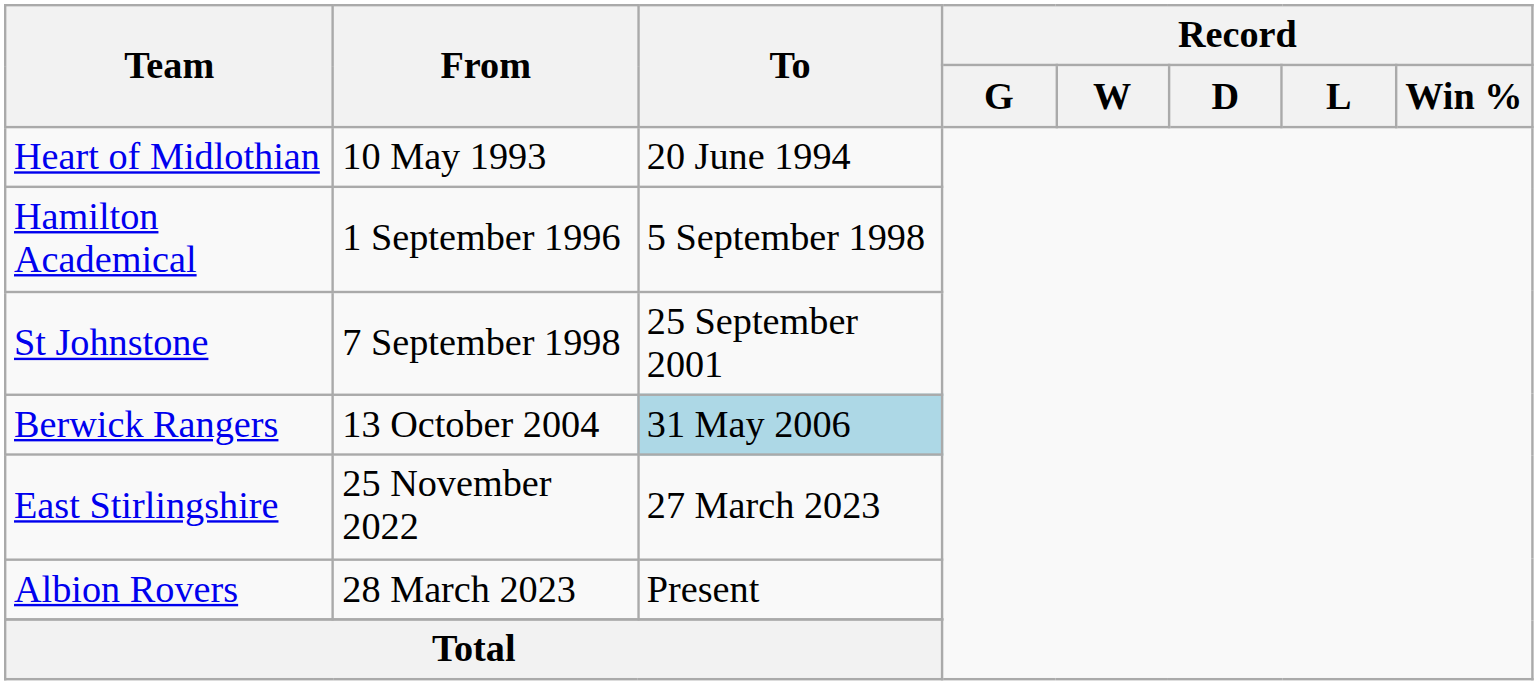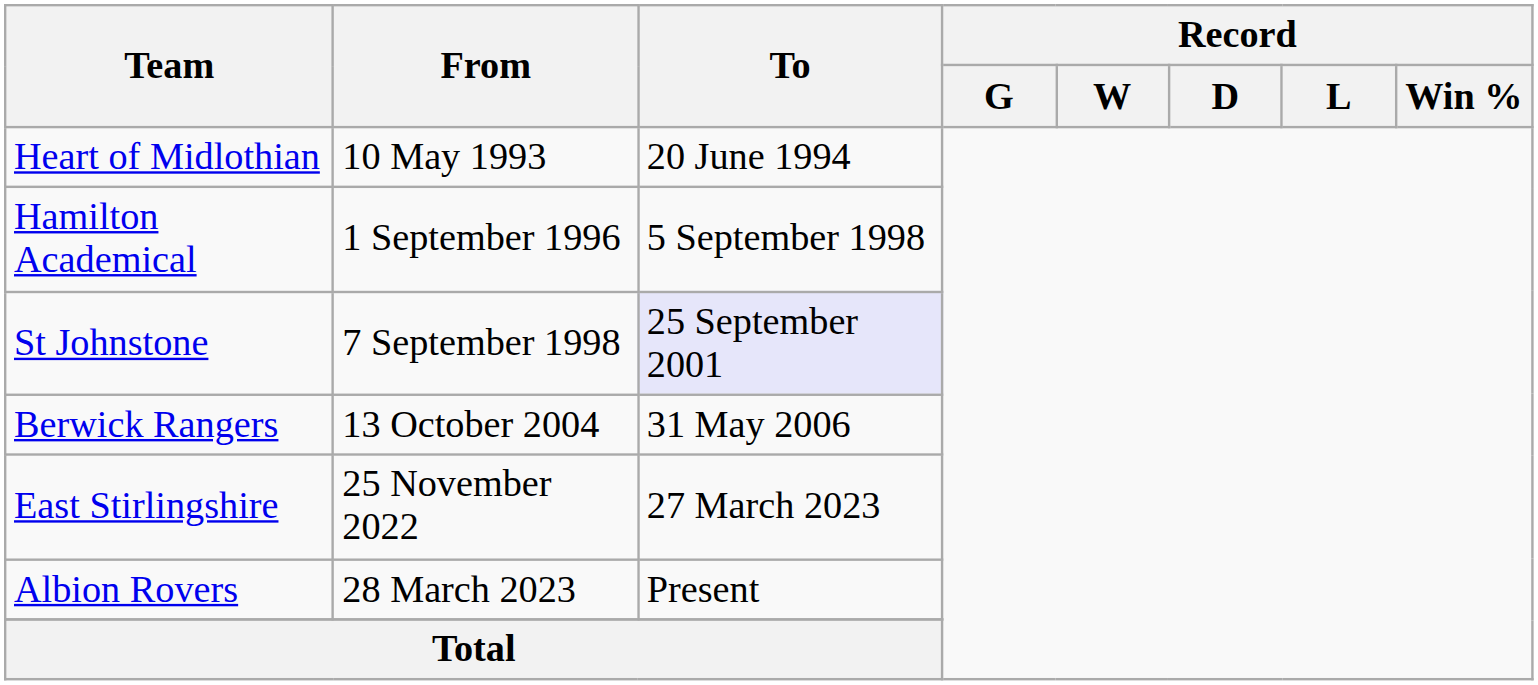(752, 341) no background -> (752, 341) lavender background
(749, 424) lightblue background -> (749, 424) no background
